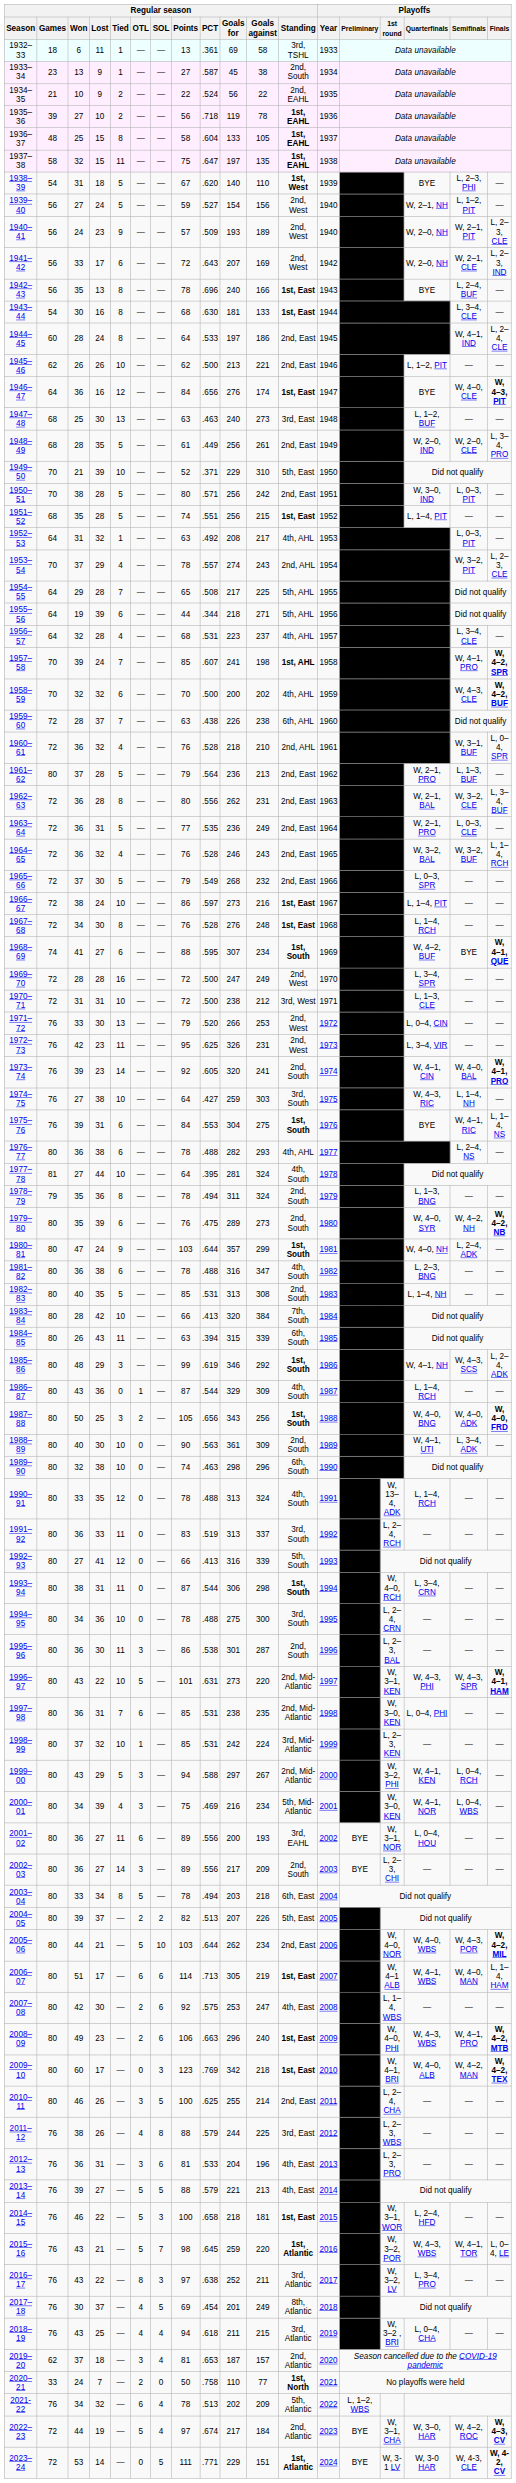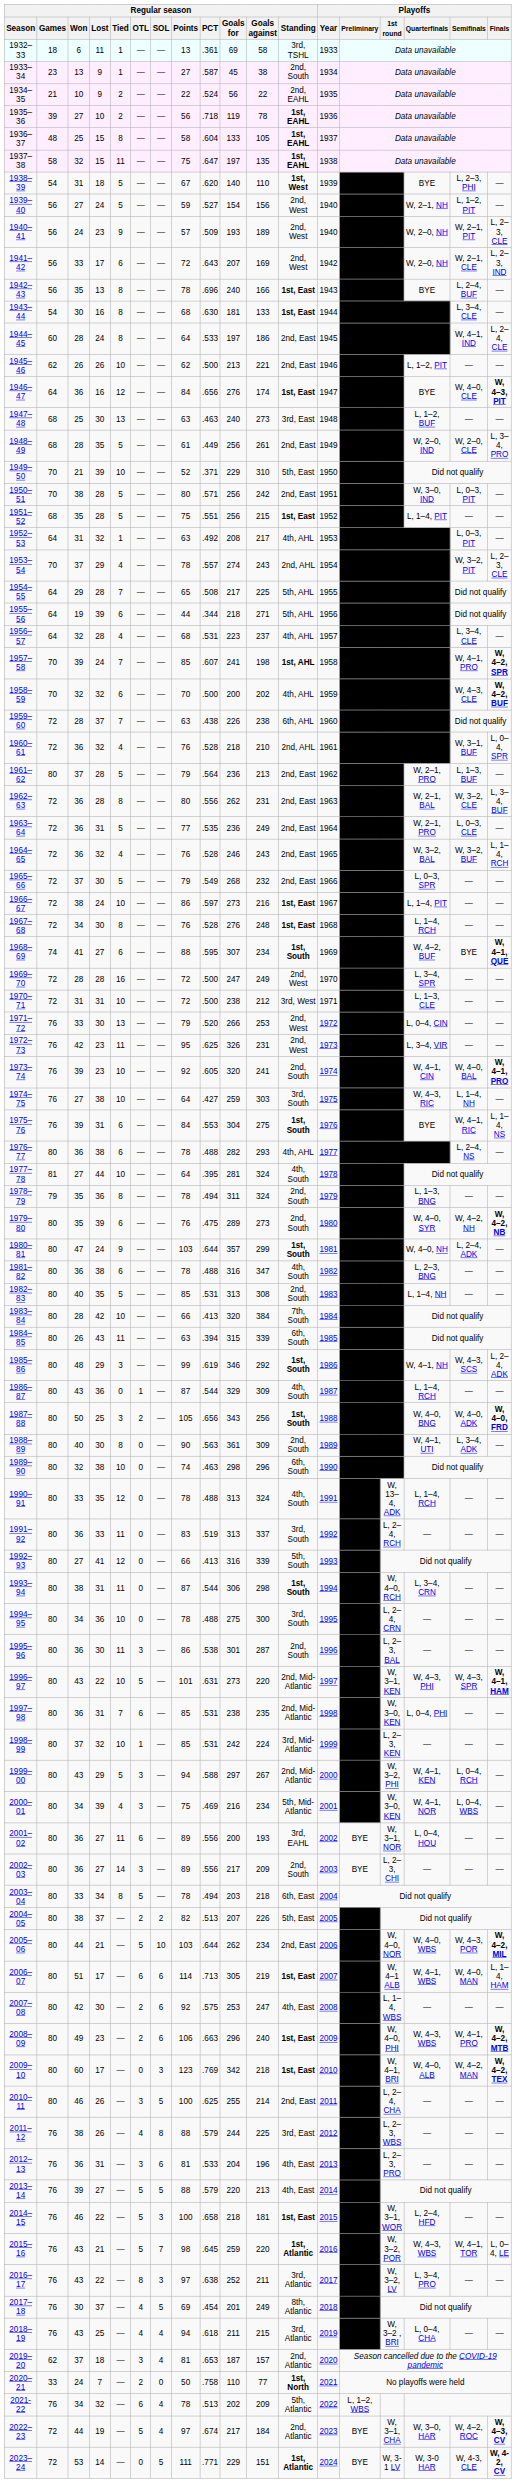(186, 516) 74 -> (186, 516) 75
(120, 1072) 14 -> (120, 1072) 10
(120, 1445) 10 -> (120, 1445) 8
(79, 1918) 39 -> (79, 1918) 38
(233, 2191) 221 -> (233, 2191) 220
